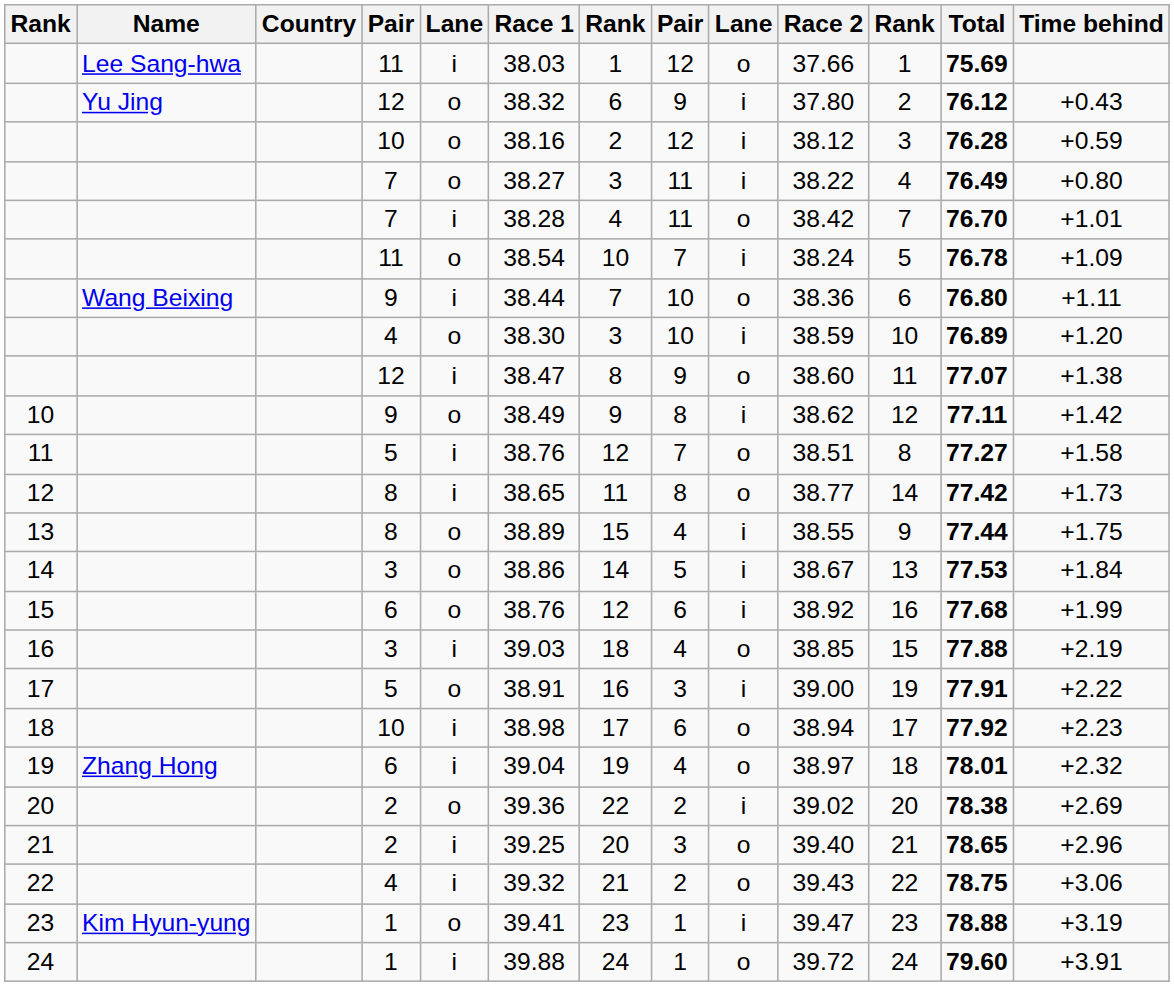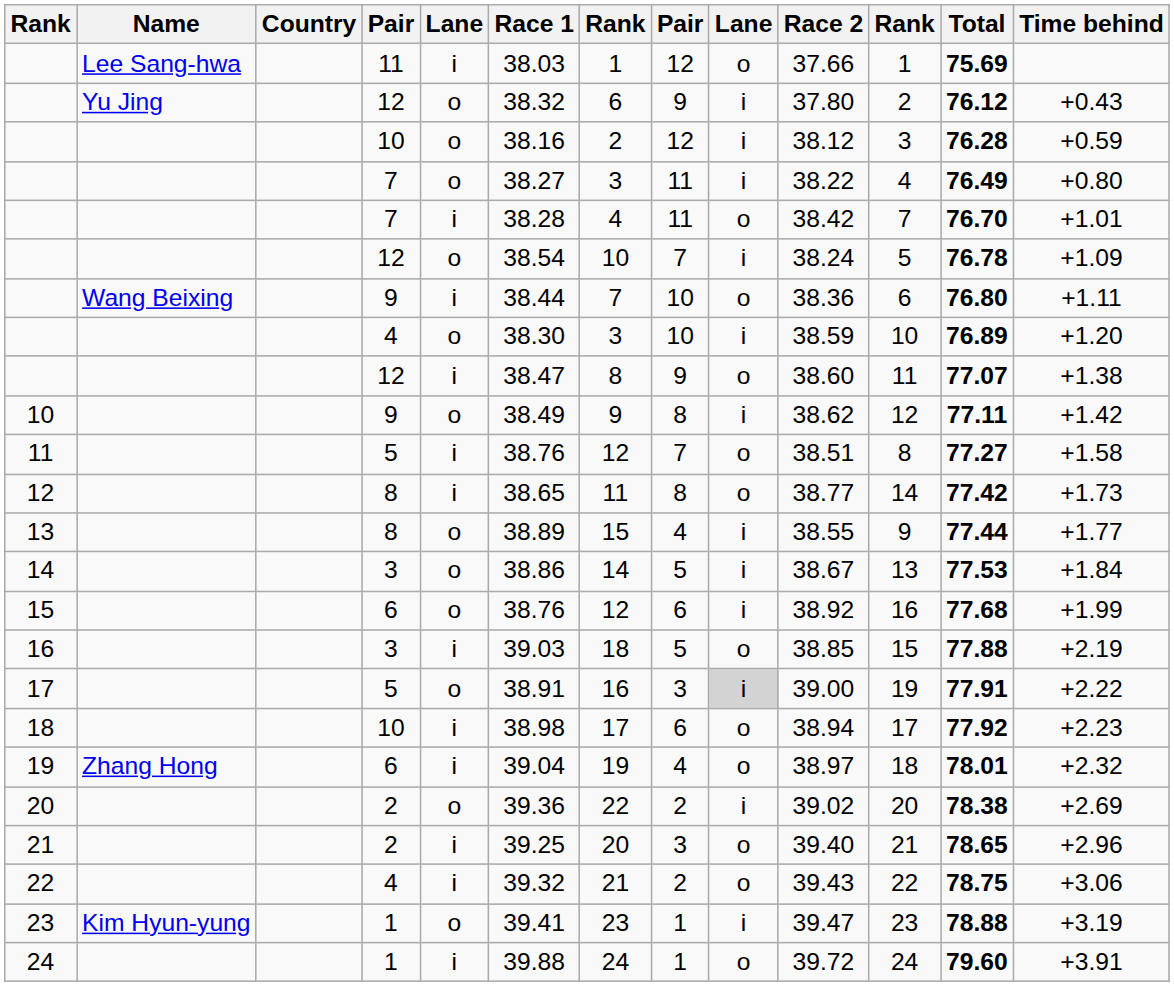(391, 258) 11 -> (391, 258) 12
(1091, 532) +1.75 -> (1091, 532) +1.77
(680, 649) 4 -> (680, 649) 5
(744, 688) no background -> (744, 688) lightgrey background
